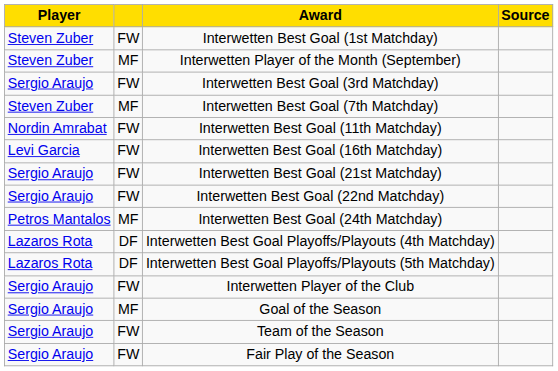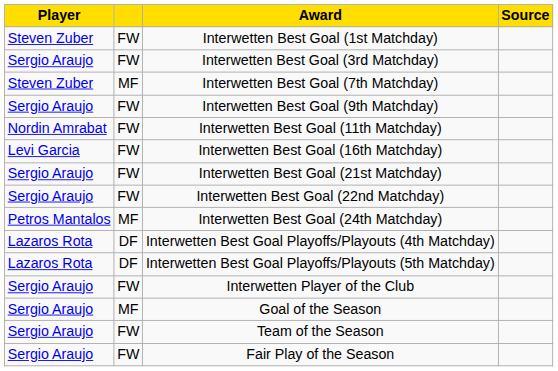- row: (320, 60)
+ row: (320, 106)
